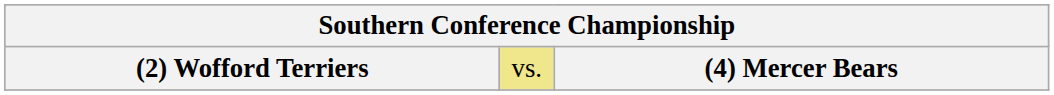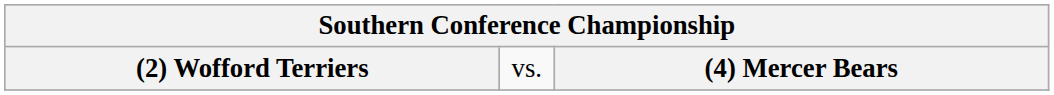(527, 68) khaki background -> (527, 68) no background
